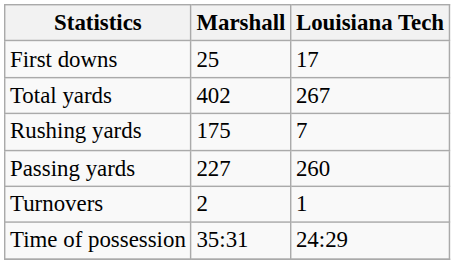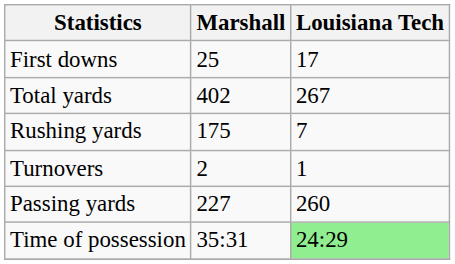rows swapped: (73, 167) <-> (57, 204)
(322, 240) no background -> (322, 240) lightgreen background
